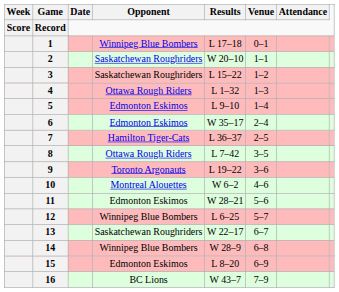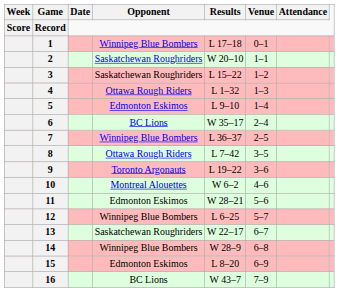(149, 122) Edmonton Eskimos -> (149, 122) BC Lions
(149, 138) Hamilton Tiger-Cats -> (149, 138) Winnipeg Blue Bombers
